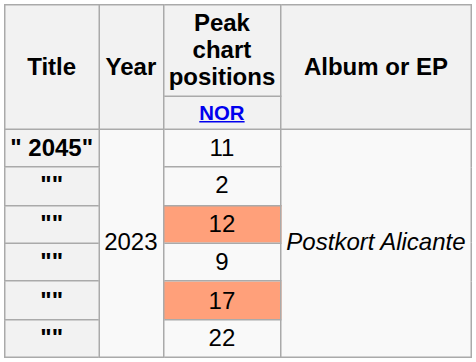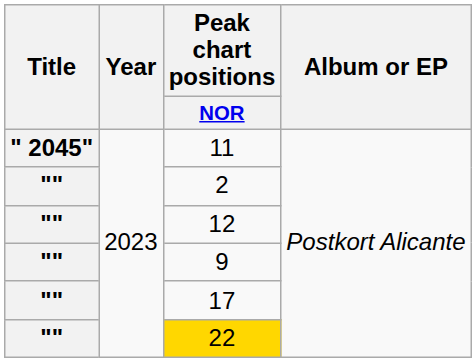(222, 223) lightsalmon background -> (222, 223) no background
(222, 300) lightsalmon background -> (222, 300) no background
(222, 338) no background -> (222, 338) gold background
